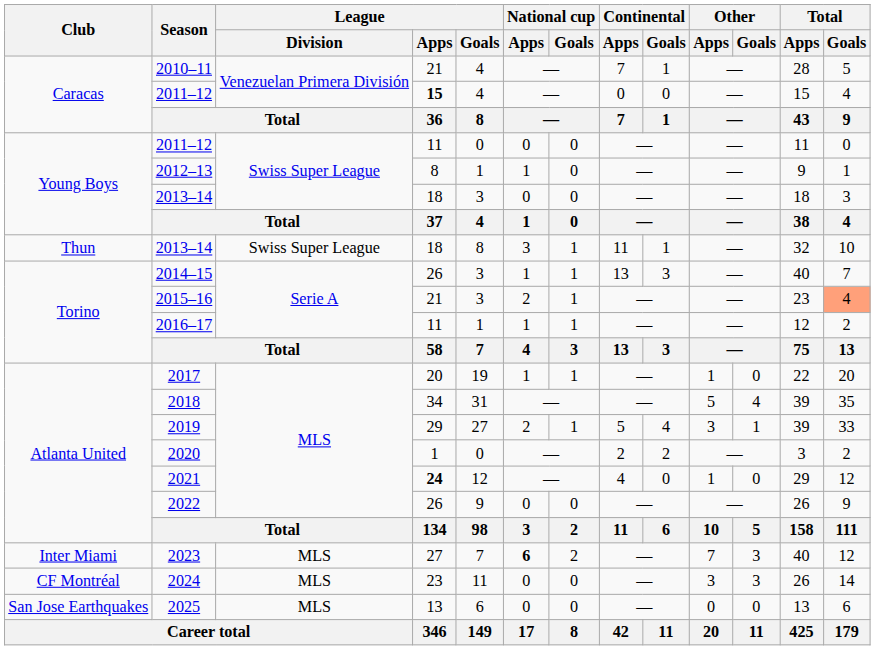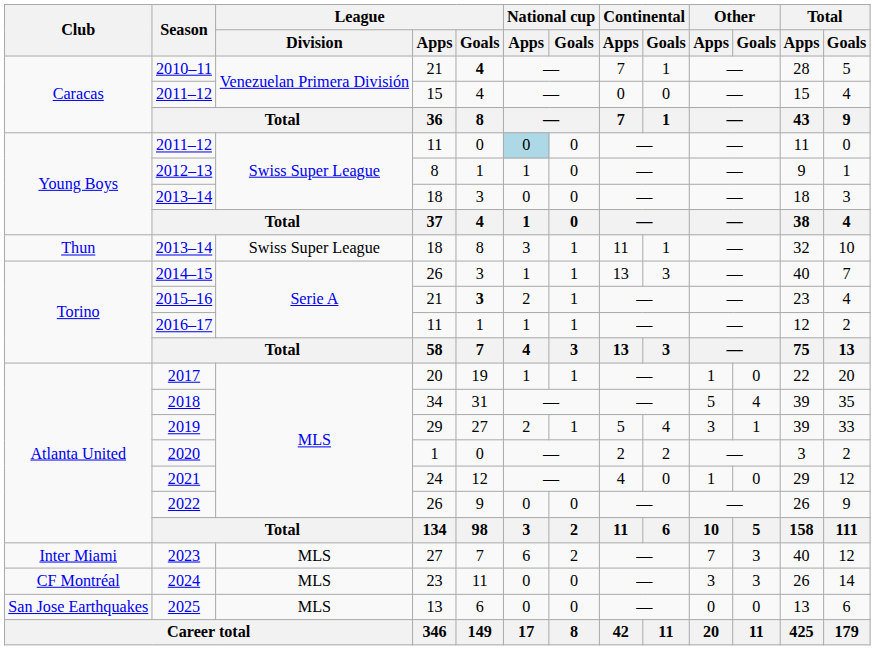(480, 68) normal -> (480, 68) bold
(434, 94) bold -> (434, 94) normal
(526, 145) no background -> (526, 145) lightblue background
(480, 299) normal -> (480, 299) bold
(847, 299) lightsalmon background -> (847, 299) no background
(434, 478) bold -> (434, 478) normal
(526, 555) bold -> (526, 555) normal
